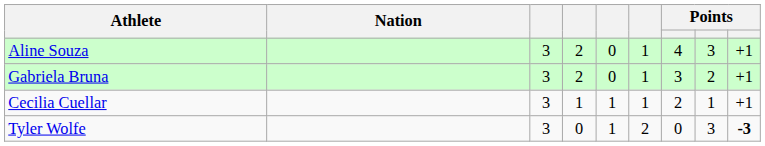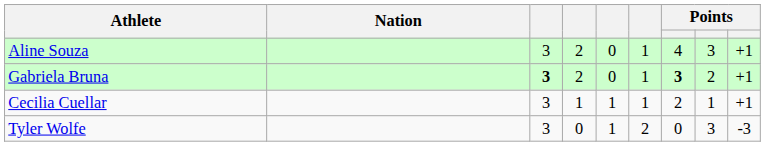(546, 76) normal -> (546, 76) bold
(678, 76) normal -> (678, 76) bold
(744, 128) bold -> (744, 128) normal
